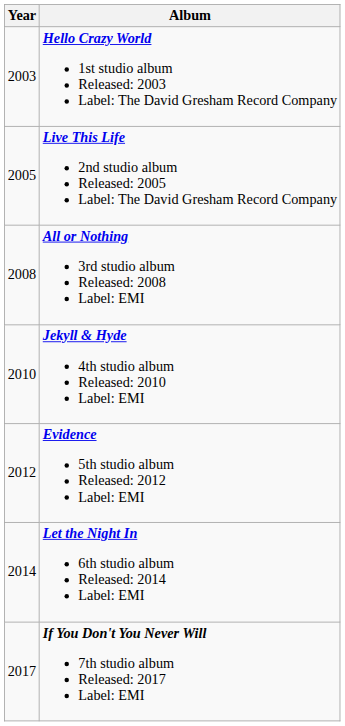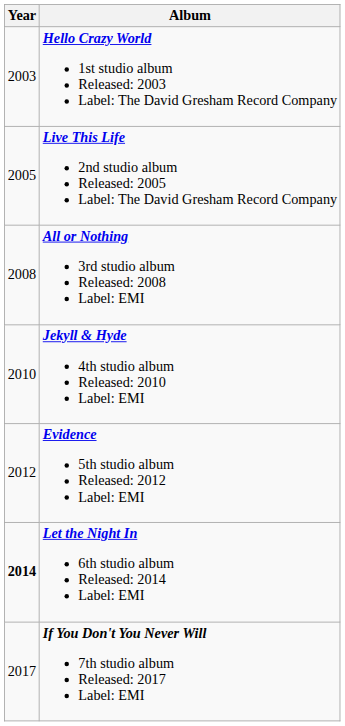(22, 572) normal -> (22, 572) bold
